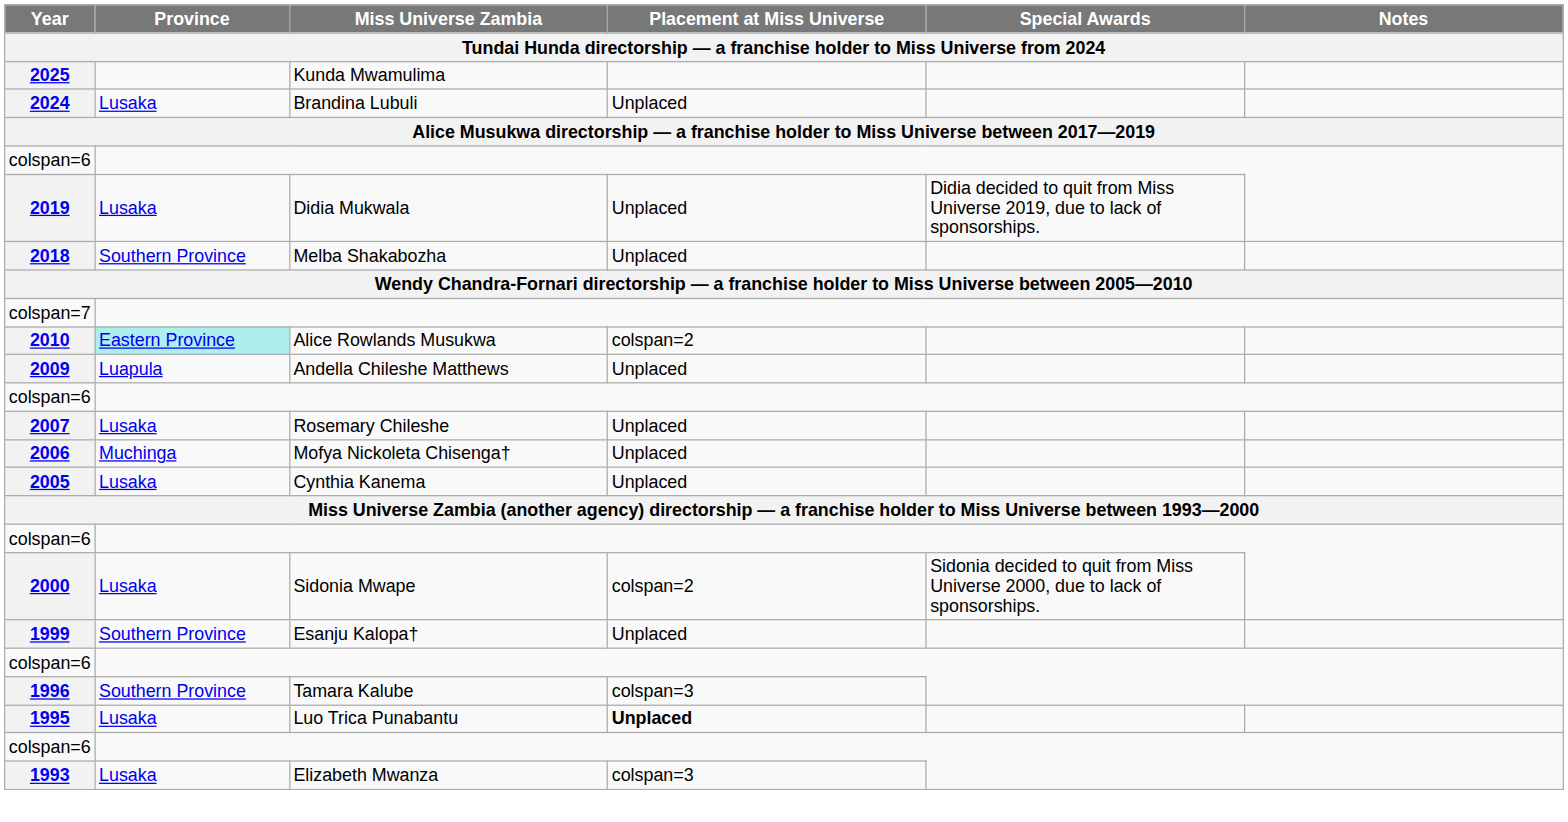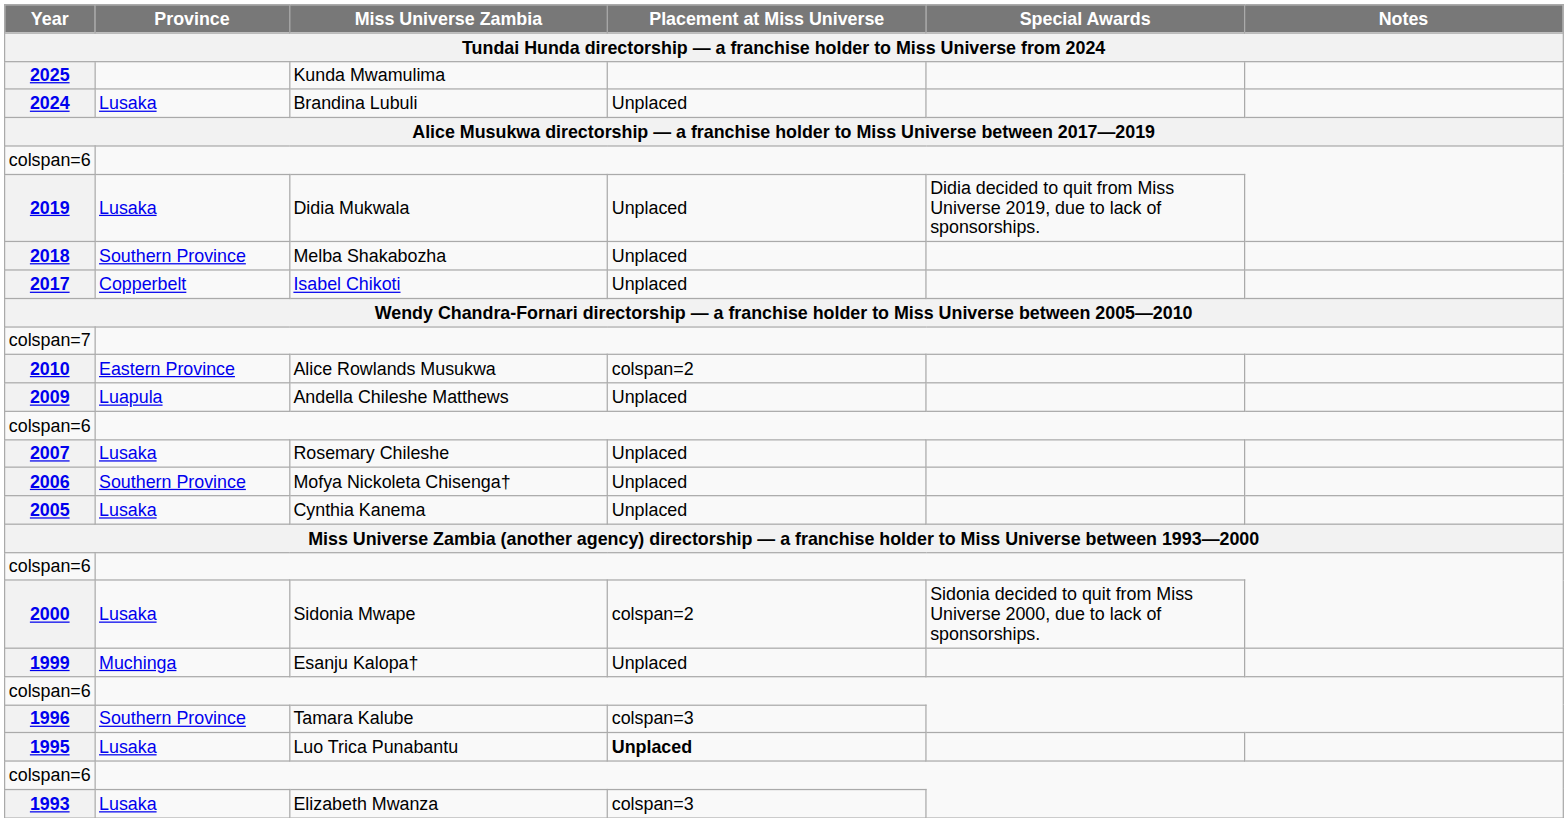+ row: (50, 284)
(167, 341) paleturquoise background -> (167, 369) no background
(138, 454) Muchinga -> (172, 482) Southern Province
(172, 634) Southern Province -> (138, 663) Muchinga
